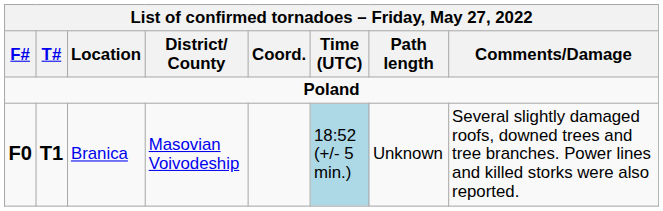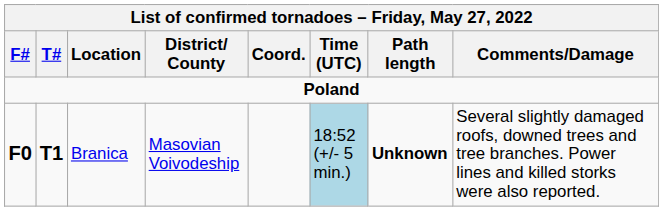(408, 154) normal -> (410, 154) bold
